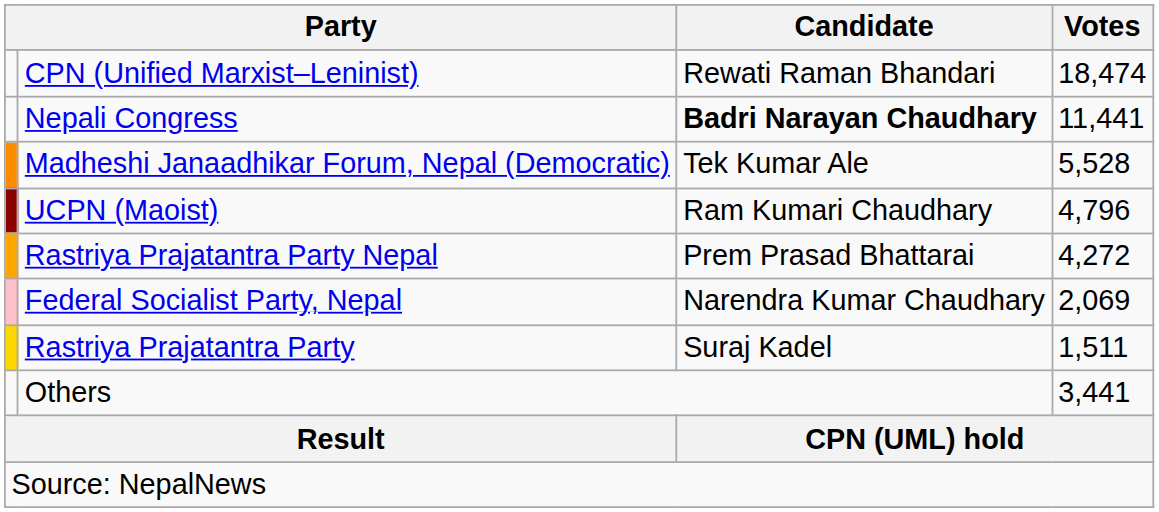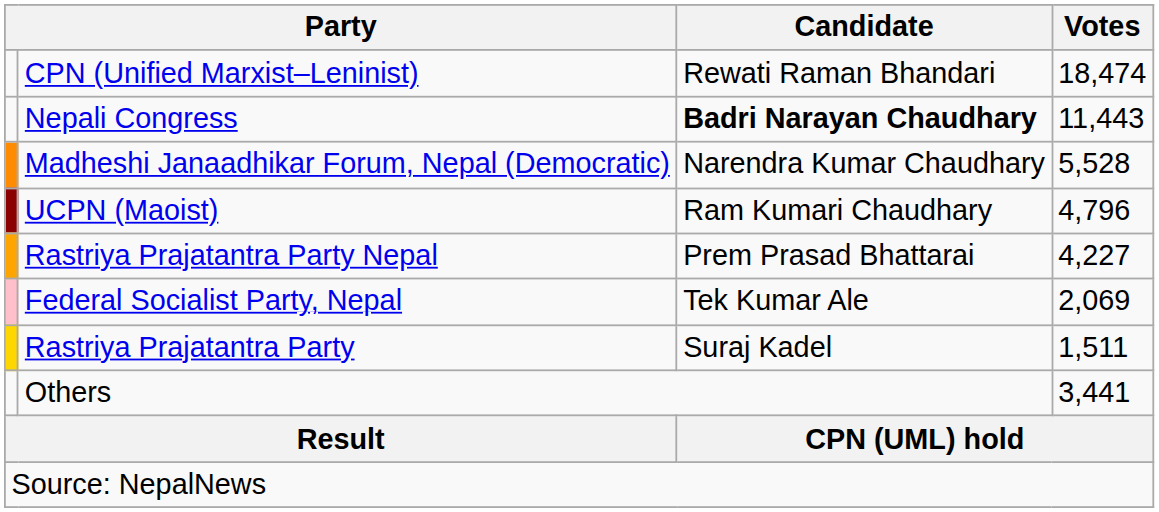(1101, 118) 11,441 -> (1101, 118) 11,443
(776, 164) Tek Kumar Ale -> (864, 164) Narendra Kumar Chaudhary
(1094, 255) 4,272 -> (1094, 255) 4,227
(864, 301) Narendra Kumar Chaudhary -> (776, 301) Tek Kumar Ale
